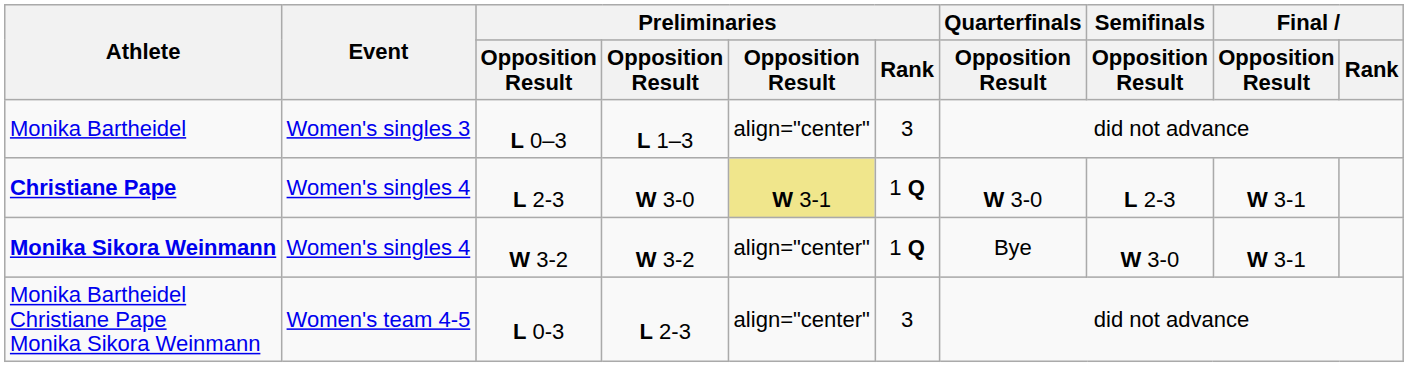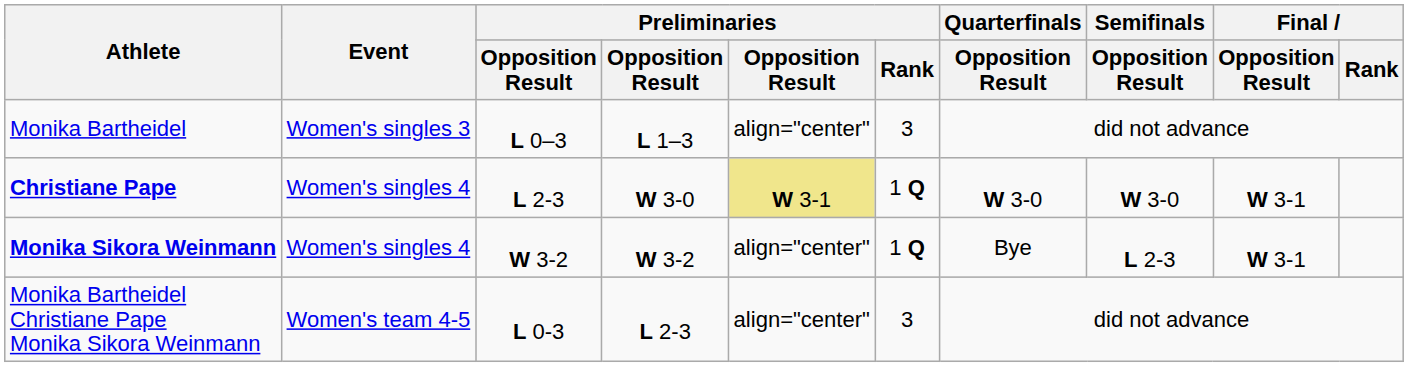(1150, 200) L 2-3 -> (1150, 200) W 3-0
(1150, 260) W 3-0 -> (1150, 260) L 2-3
